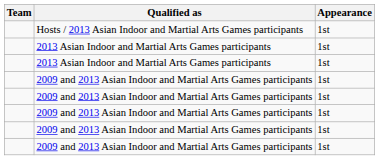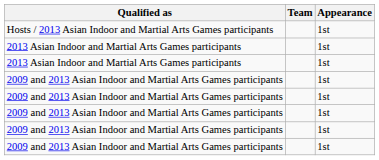columns swapped: (19, 12) <-> (174, 12)
